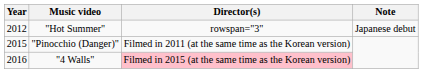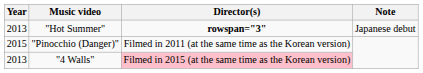(17, 28) 2012 -> (17, 28) 2013
(237, 28) normal -> (237, 28) bold
(17, 60) 2016 -> (17, 60) 2013
